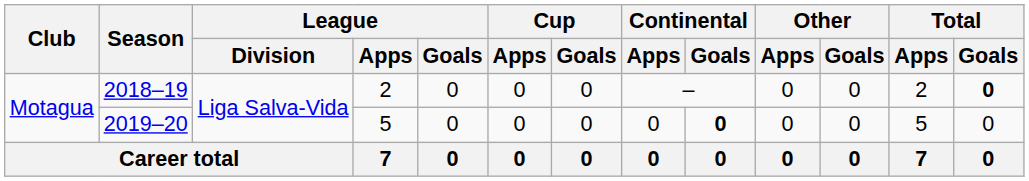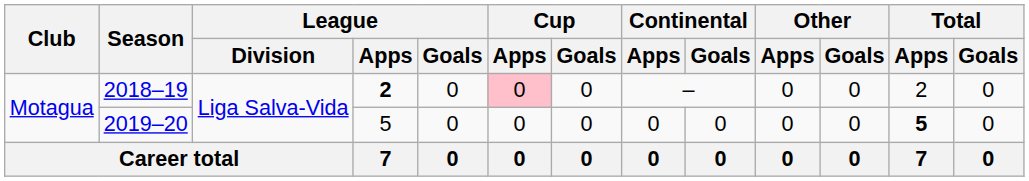(386, 90) normal -> (386, 90) bold
(520, 90) no background -> (520, 90) pink background
(988, 90) bold -> (988, 90) normal
(720, 124) bold -> (720, 124) normal
(921, 124) normal -> (921, 124) bold
